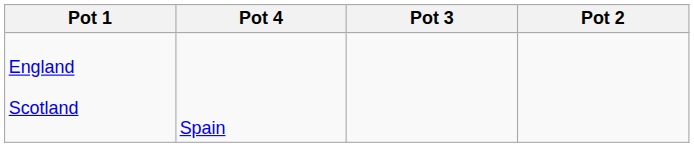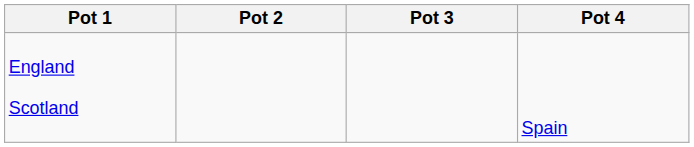columns swapped: (603, 18) <-> (261, 18)
